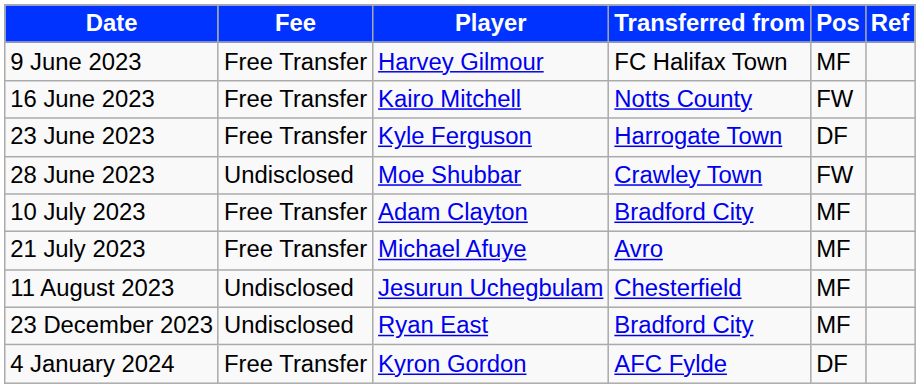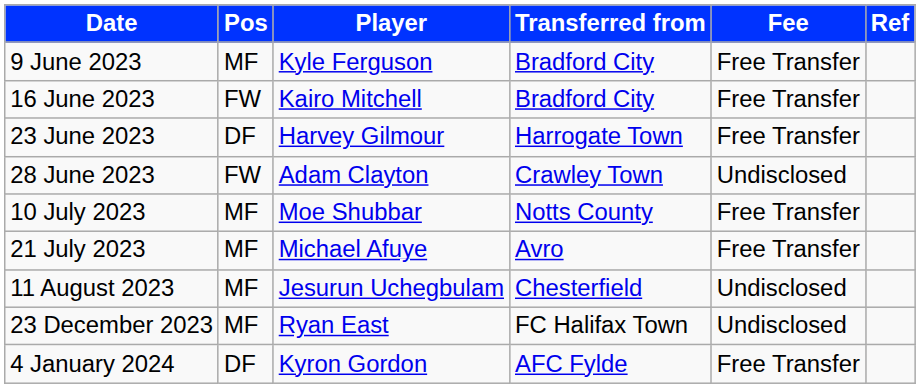columns swapped: (838, 23) <-> (296, 23)
(461, 61) Harvey Gilmour -> (356, 61) Kyle Ferguson
(701, 61) FC Halifax Town -> (585, 61) Bradford City
(683, 99) Notts County -> (585, 99) Bradford City
(455, 136) Kyle Ferguson -> (362, 136) Harvey Gilmour
(450, 174) Moe Shubbar -> (354, 174) Adam Clayton
(453, 212) Adam Clayton -> (350, 212) Moe Shubbar
(684, 212) Bradford City -> (584, 212) Notts County
(684, 325) Bradford City -> (602, 325) FC Halifax Town
